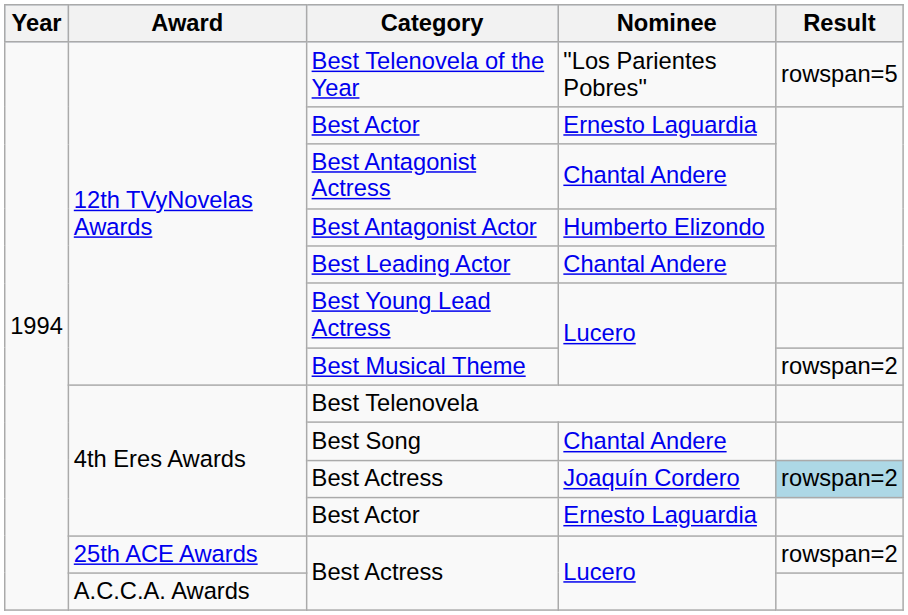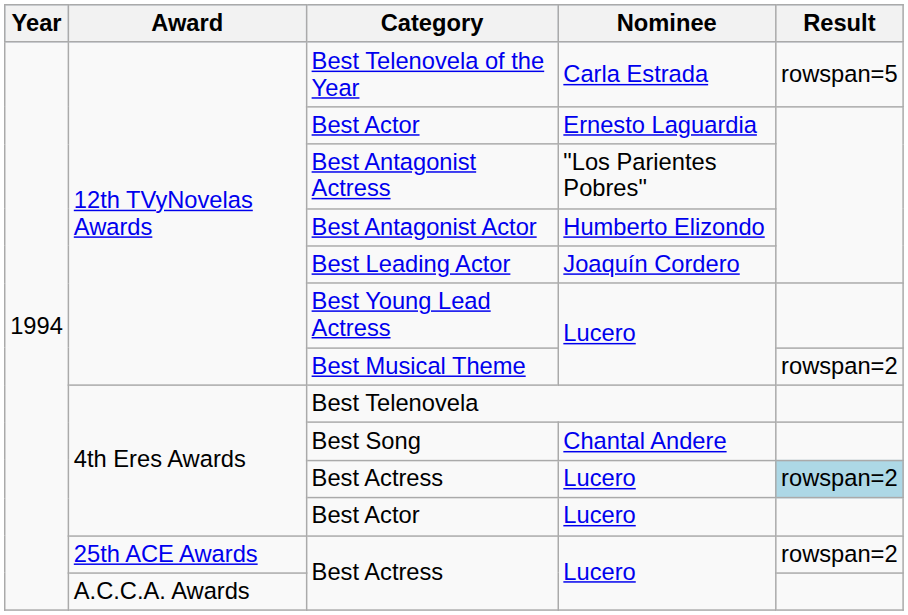(640, 74) "Los Parientes Pobres" -> (636, 74) Carla Estrada
(645, 175) Chantal Andere -> (640, 175) "Los Parientes Pobres"
(645, 264) Chantal Andere -> (652, 264) Joaquín Cordero
(652, 478) Joaquín Cordero -> (600, 478) Lucero
(660, 516) Ernesto Laguardia -> (600, 516) Lucero
